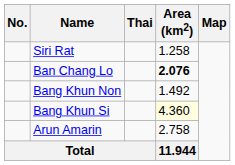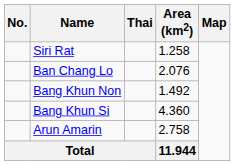(177, 71) bold -> (177, 71) normal
(177, 111) lightyellow background -> (177, 111) no background
